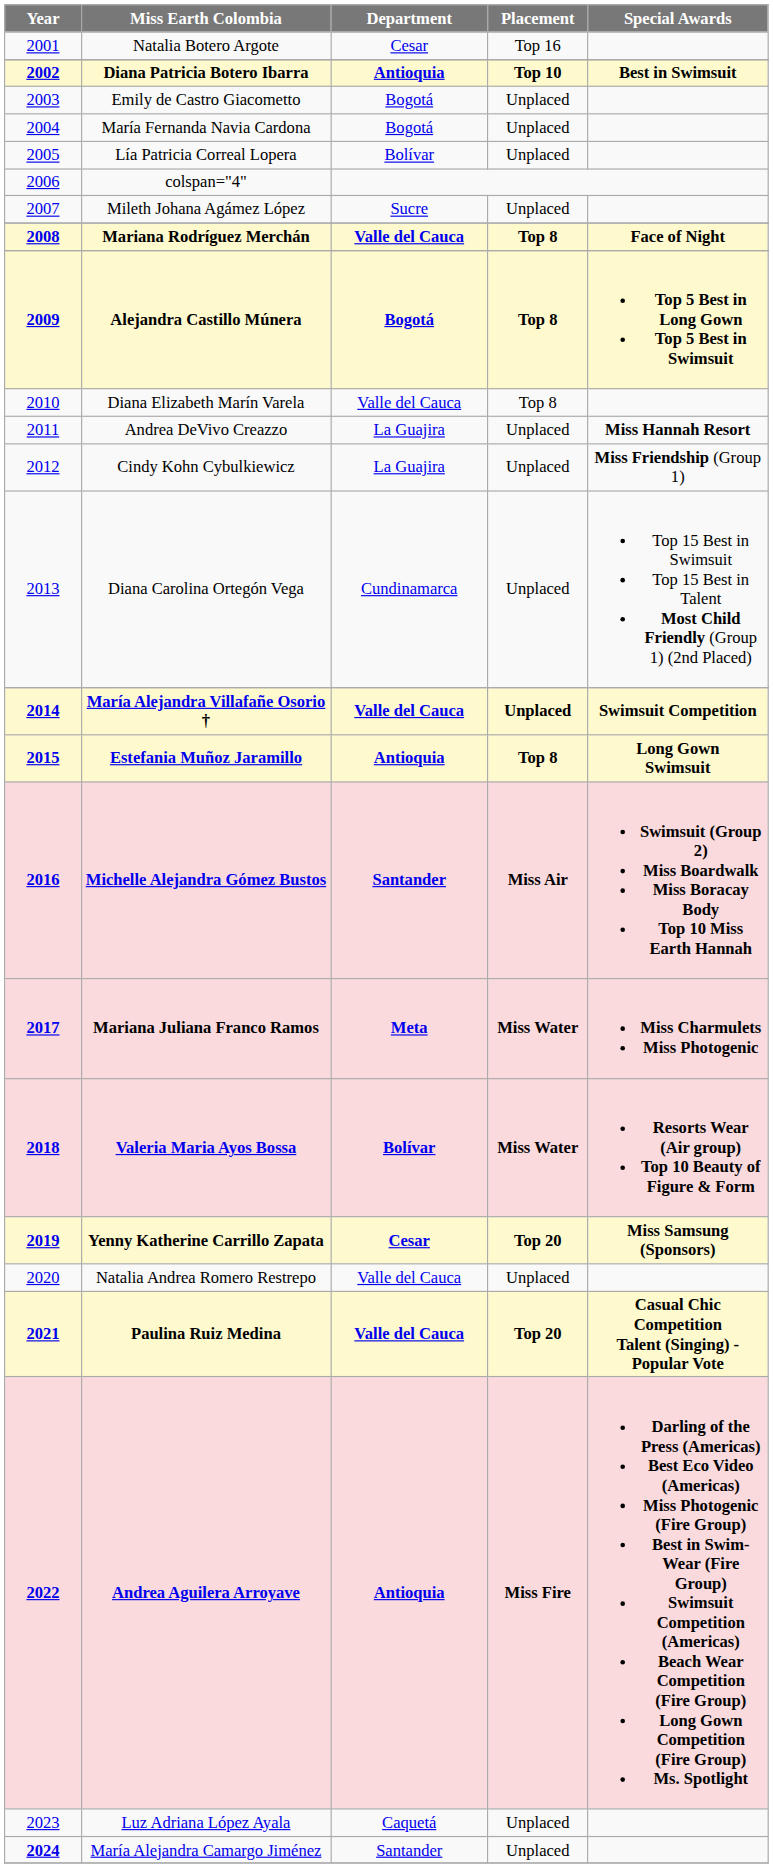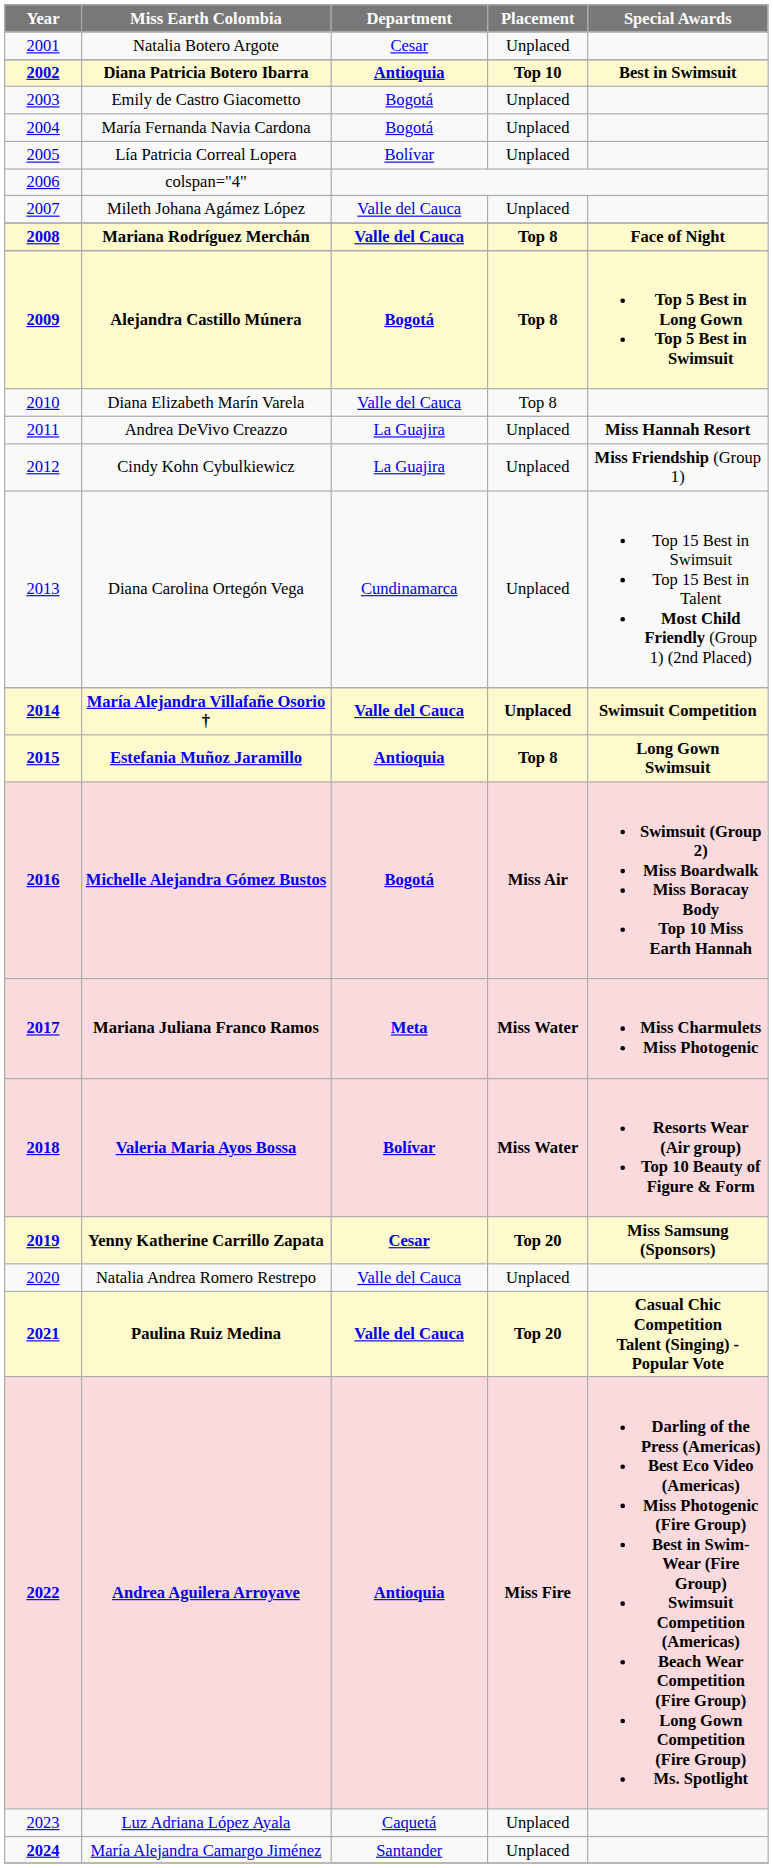(538, 45) Top 16 -> (538, 45) Unplaced
(409, 209) Sucre -> (409, 209) Valle del Cauca
(409, 880) Santander -> (409, 880) Bogotá
